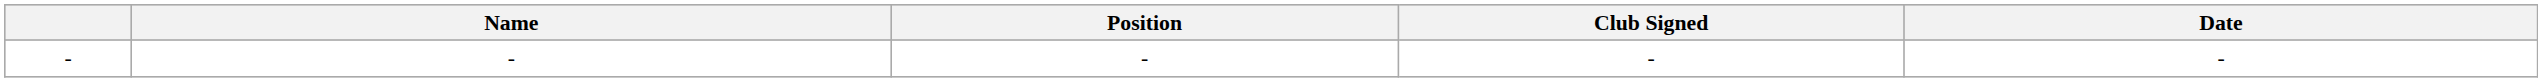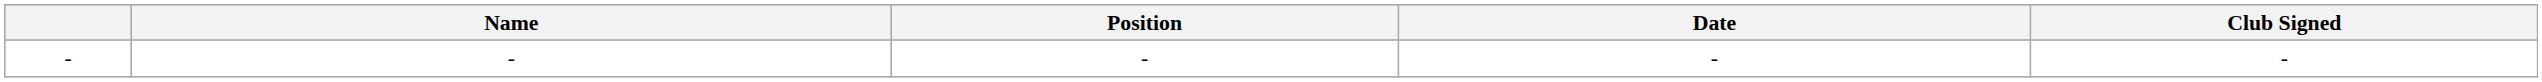columns swapped: (1651, 22) <-> (2221, 22)
